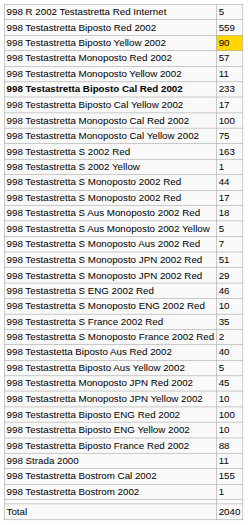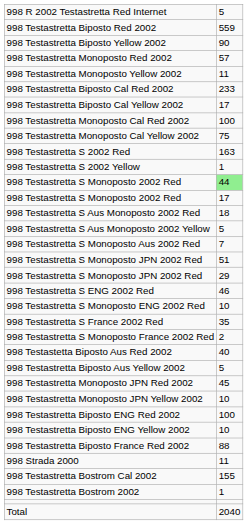(224, 43) gold background -> (224, 43) no background
(95, 89) bold -> (90, 89) normal
(224, 182) no background -> (224, 182) lightgreen background
